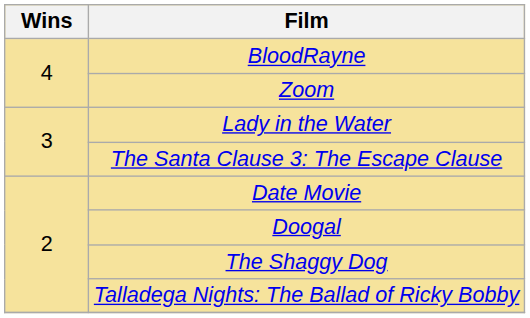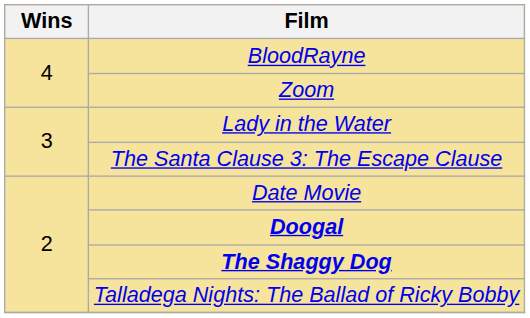(307, 227) normal -> (307, 227) bold
(307, 261) normal -> (307, 261) bold
